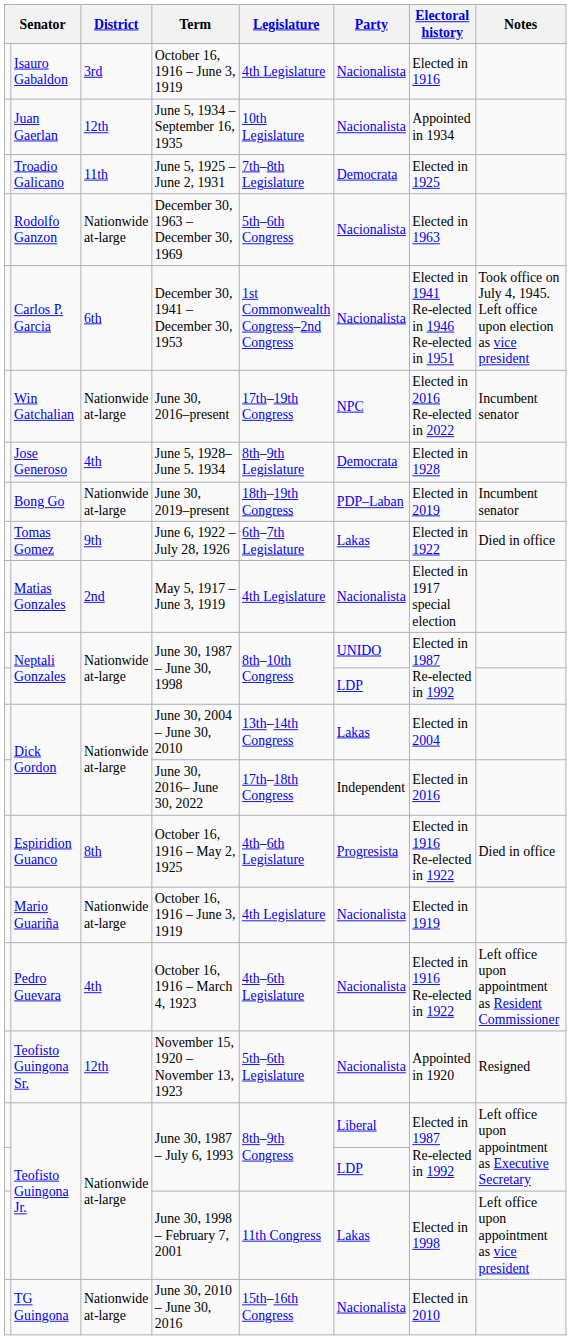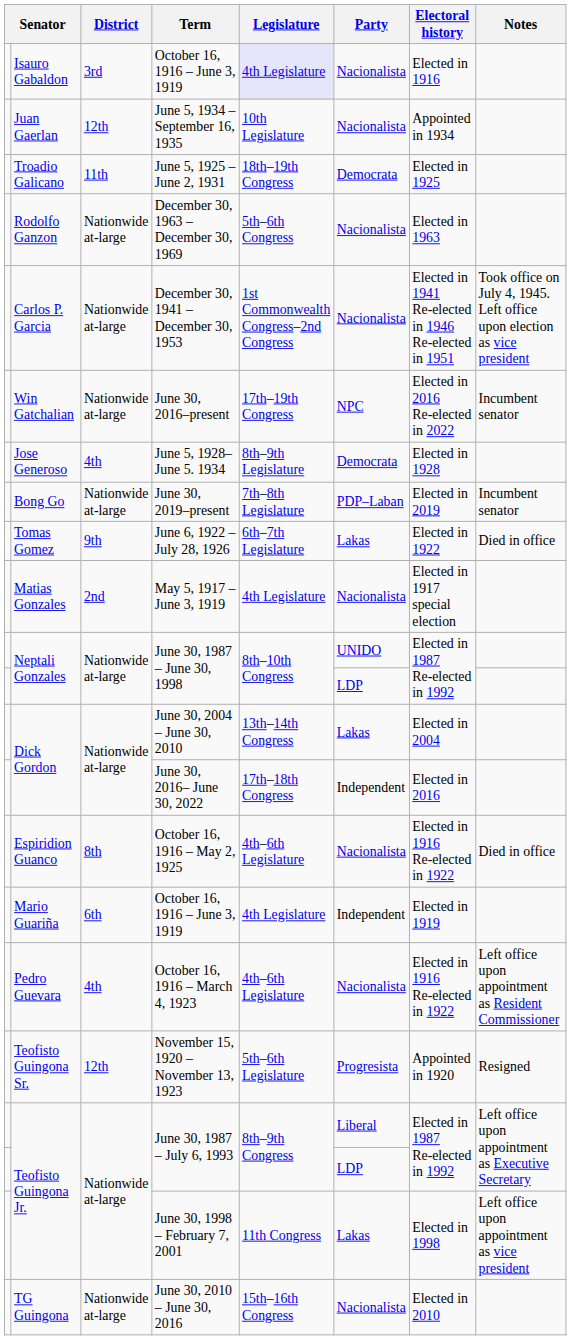(284, 71) no background -> (284, 71) lavender background
(273, 174) 7th–8th Legislature -> (270, 174) 18th–19th Congress
(93, 318) 6th -> (116, 318) Nationwide at-large
(270, 501) 18th–19th Congress -> (273, 501) 7th–8th Legislature
(367, 851) Progresista -> (371, 851) Nacionalista
(116, 915) Nationwide at-large -> (93, 915) 6th
(371, 915) Nacionalista -> (371, 915) Independent
(371, 1067) Nacionalista -> (367, 1067) Progresista
